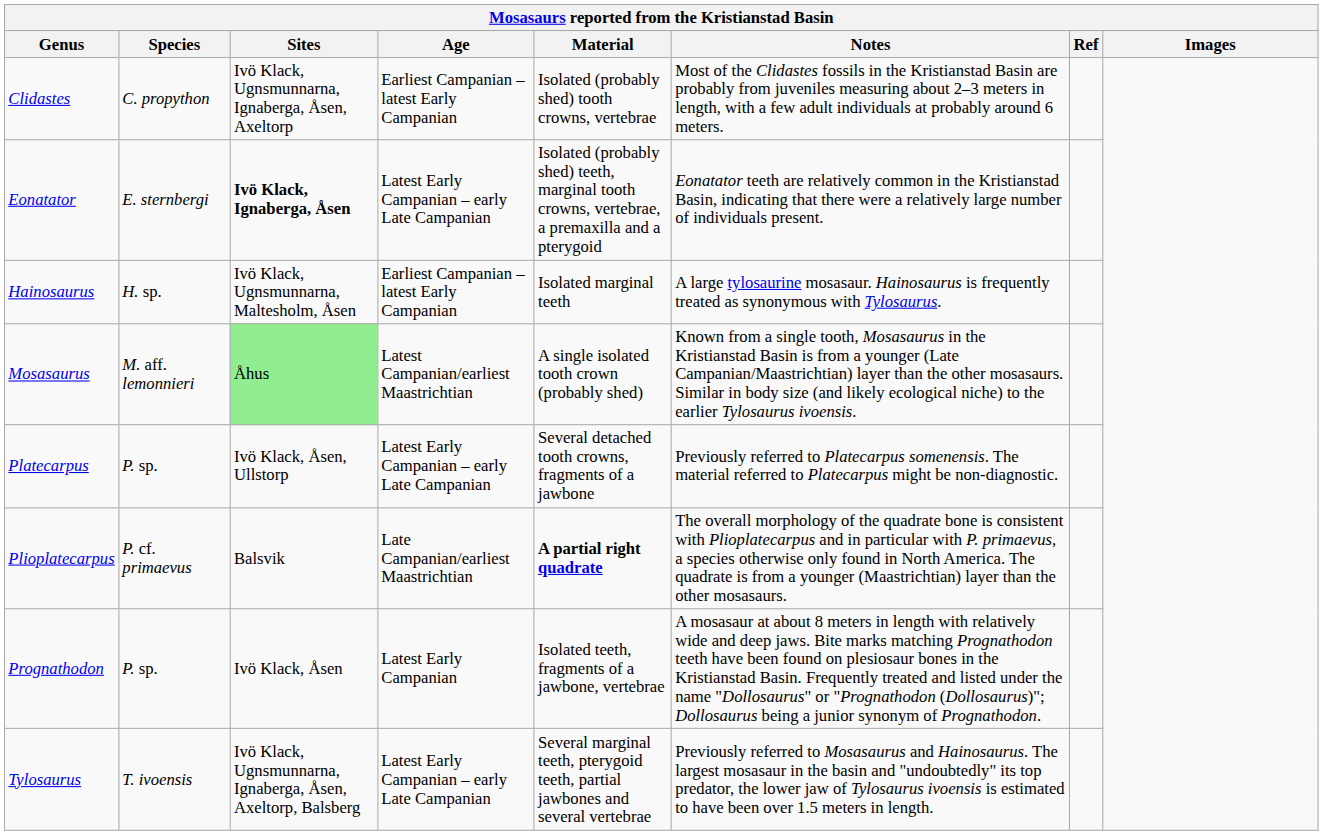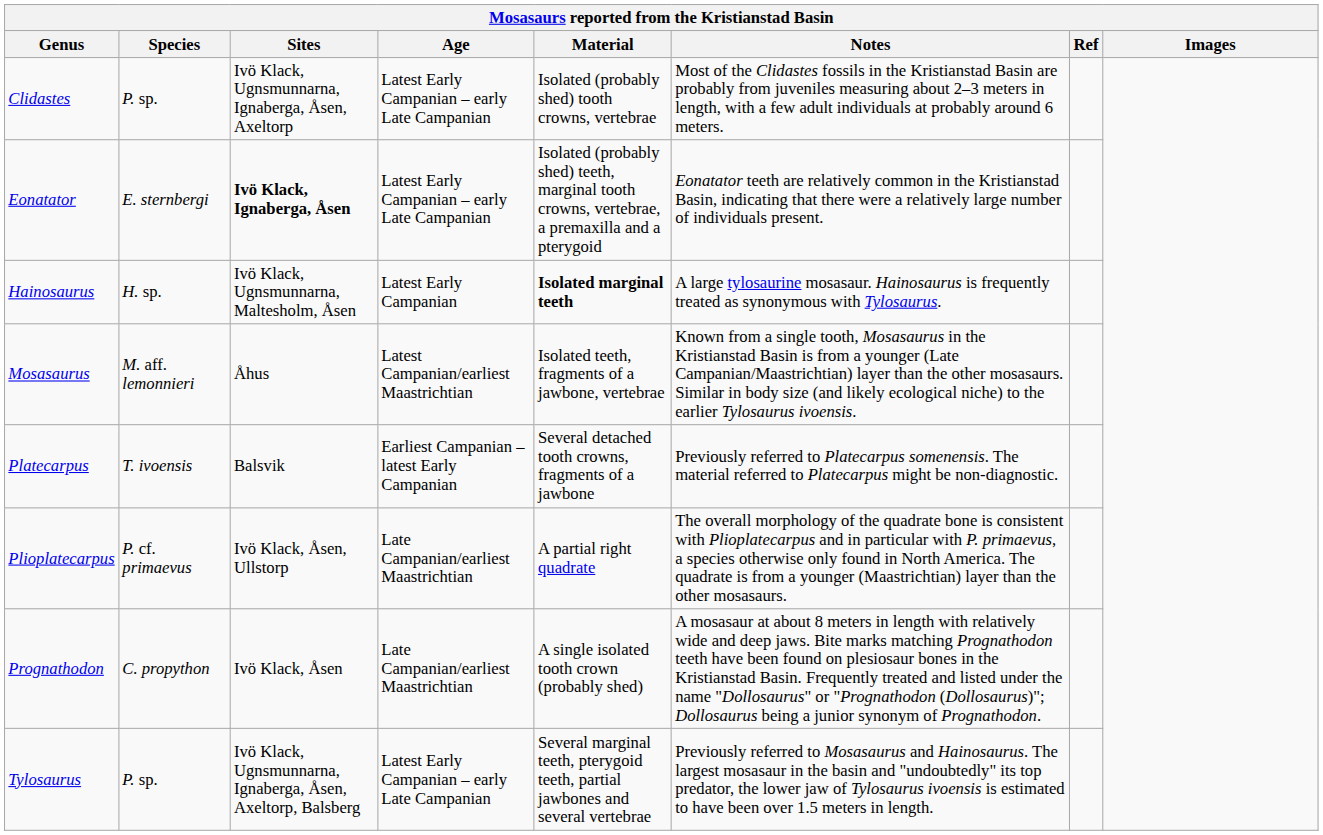(166, 98) C. propython -> (140, 98) P. sp.
(453, 98) Earliest Campanian – latest Early Campanian -> (444, 98) Latest Early Campanian – early Late Campanian
(453, 291) Earliest Campanian – latest Early Campanian -> (422, 291) Latest Early Campanian
(596, 291) normal -> (601, 291) bold
(252, 374) lightgreen background -> (252, 374) no background
(593, 374) A single isolated tooth crown (probably shed) -> (601, 374) Isolated teeth, fragments of a jawbone, vertebrae
(140, 466) P. sp. -> (157, 466) T. ivoensis
(290, 466) Ivö Klack, Åsen, Ullstorp -> (259, 466) Balsvik
(444, 466) Latest Early Campanian – early Late Campanian -> (453, 466) Earliest Campanian – latest Early Campanian
(259, 558) Balsvik -> (290, 558) Ivö Klack, Åsen, Ullstorp
(589, 558) bold -> (585, 558) normal
(140, 668) P. sp. -> (166, 668) C. propython
(422, 668) Latest Early Campanian -> (446, 668) Late Campanian/earliest Maastrichtian
(601, 668) Isolated teeth, fragments of a jawbone, vertebrae -> (593, 668) A single isolated tooth crown (probably shed)
(157, 779) T. ivoensis -> (140, 779) P. sp.
